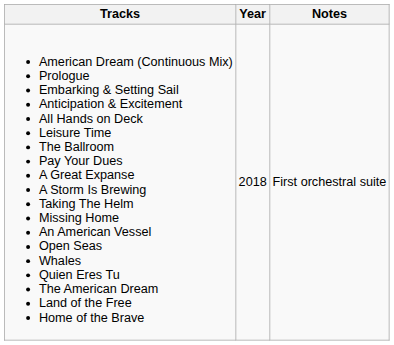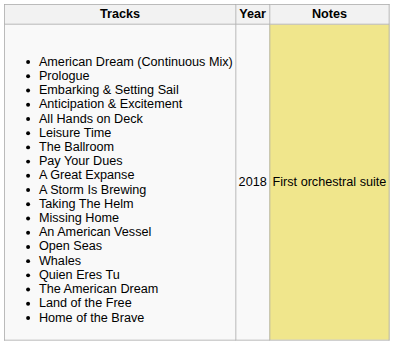(329, 182) no background -> (329, 182) khaki background
